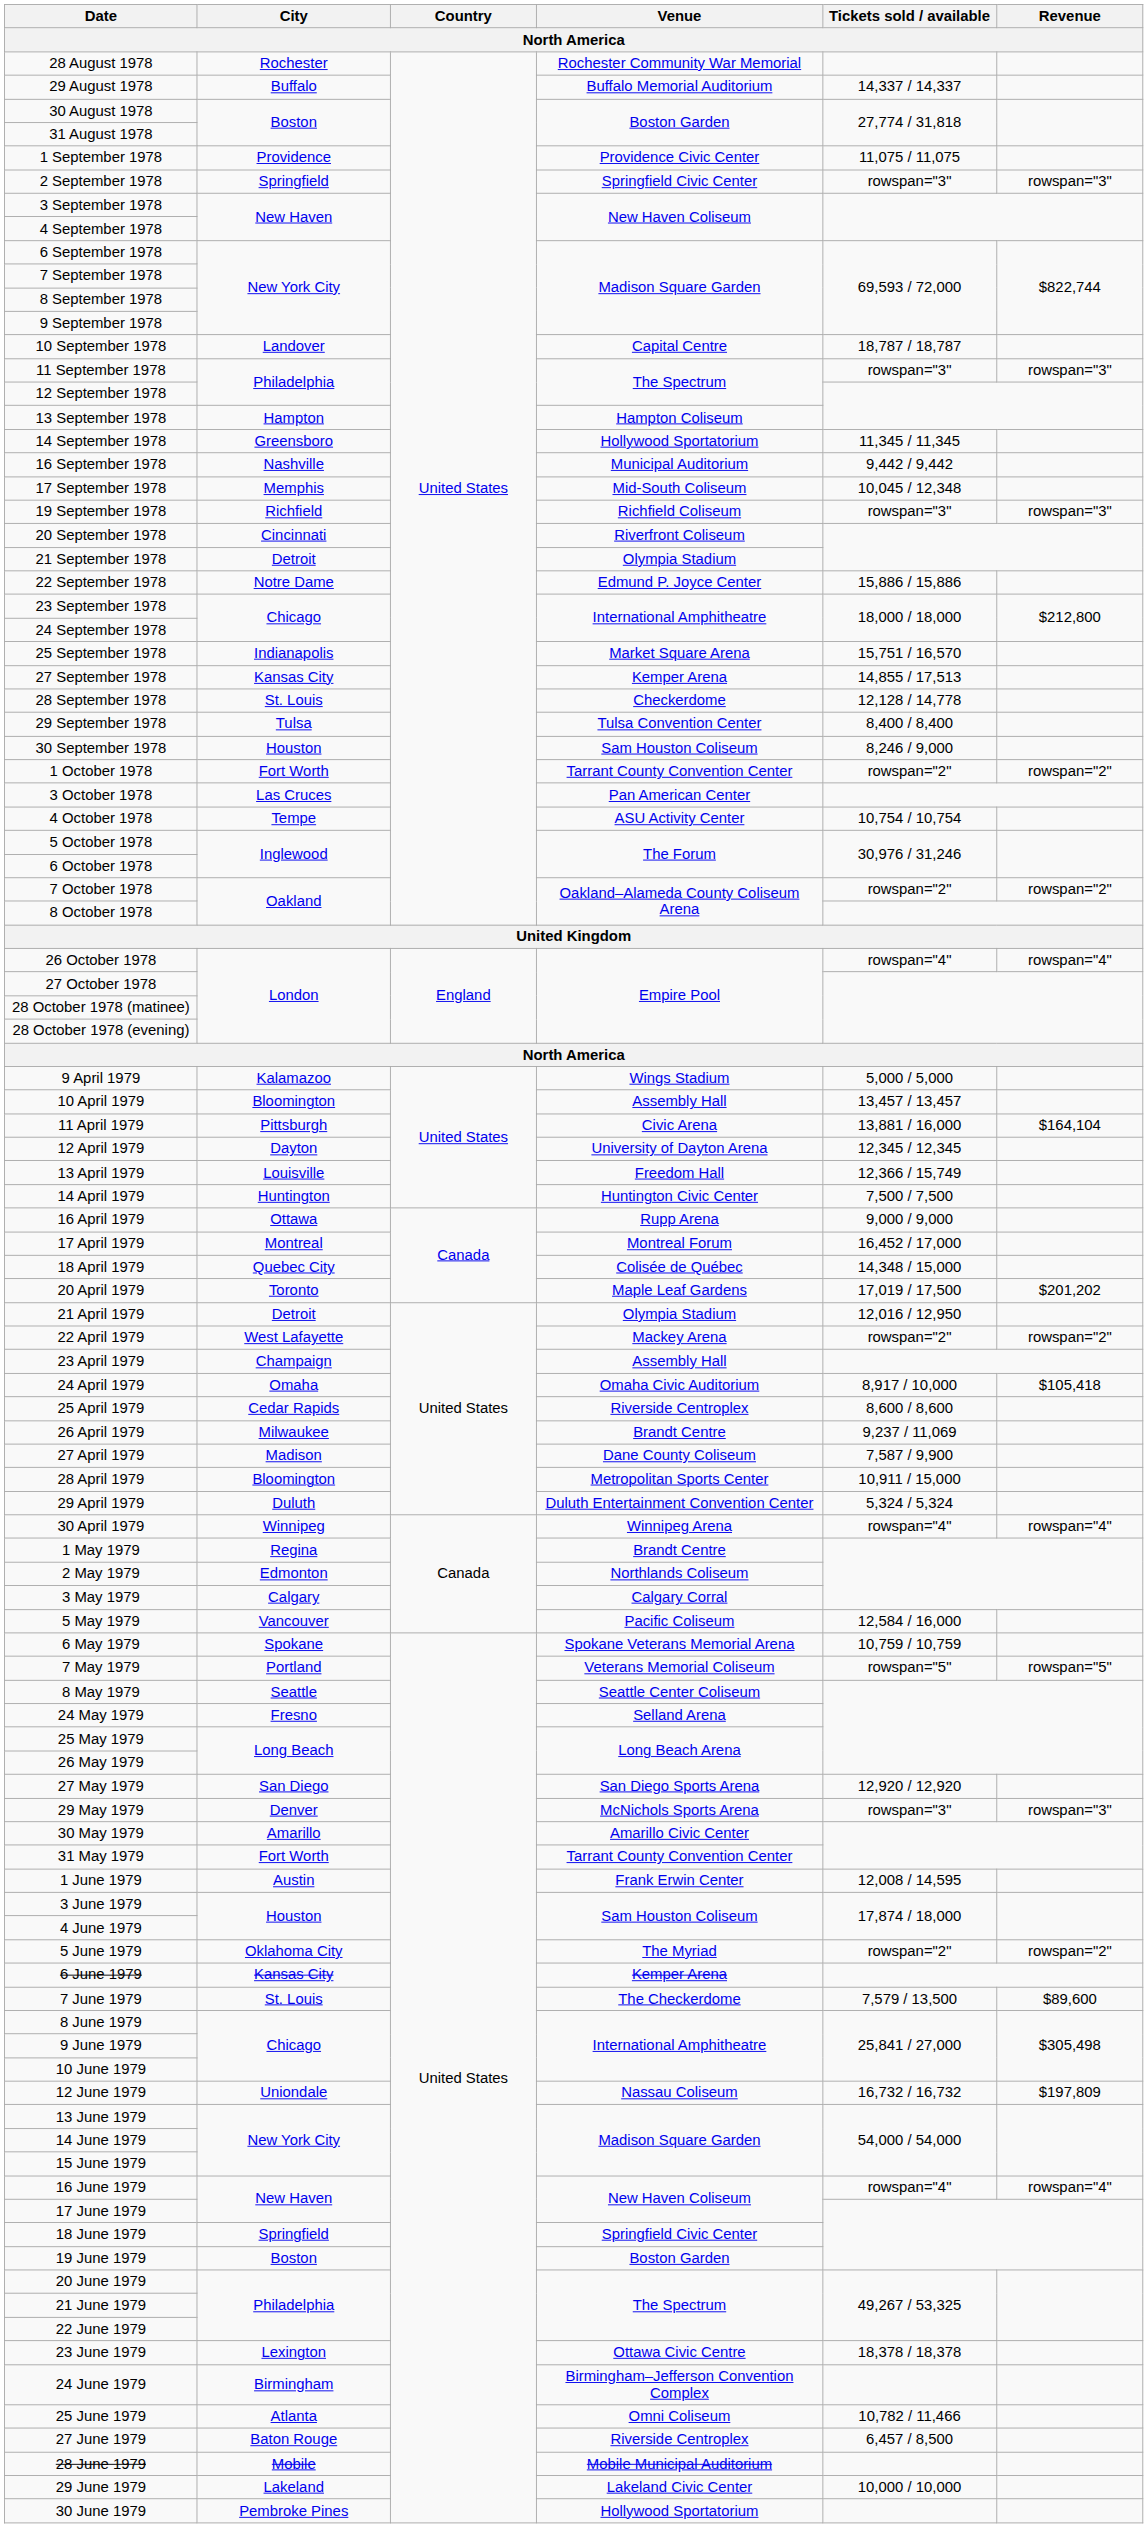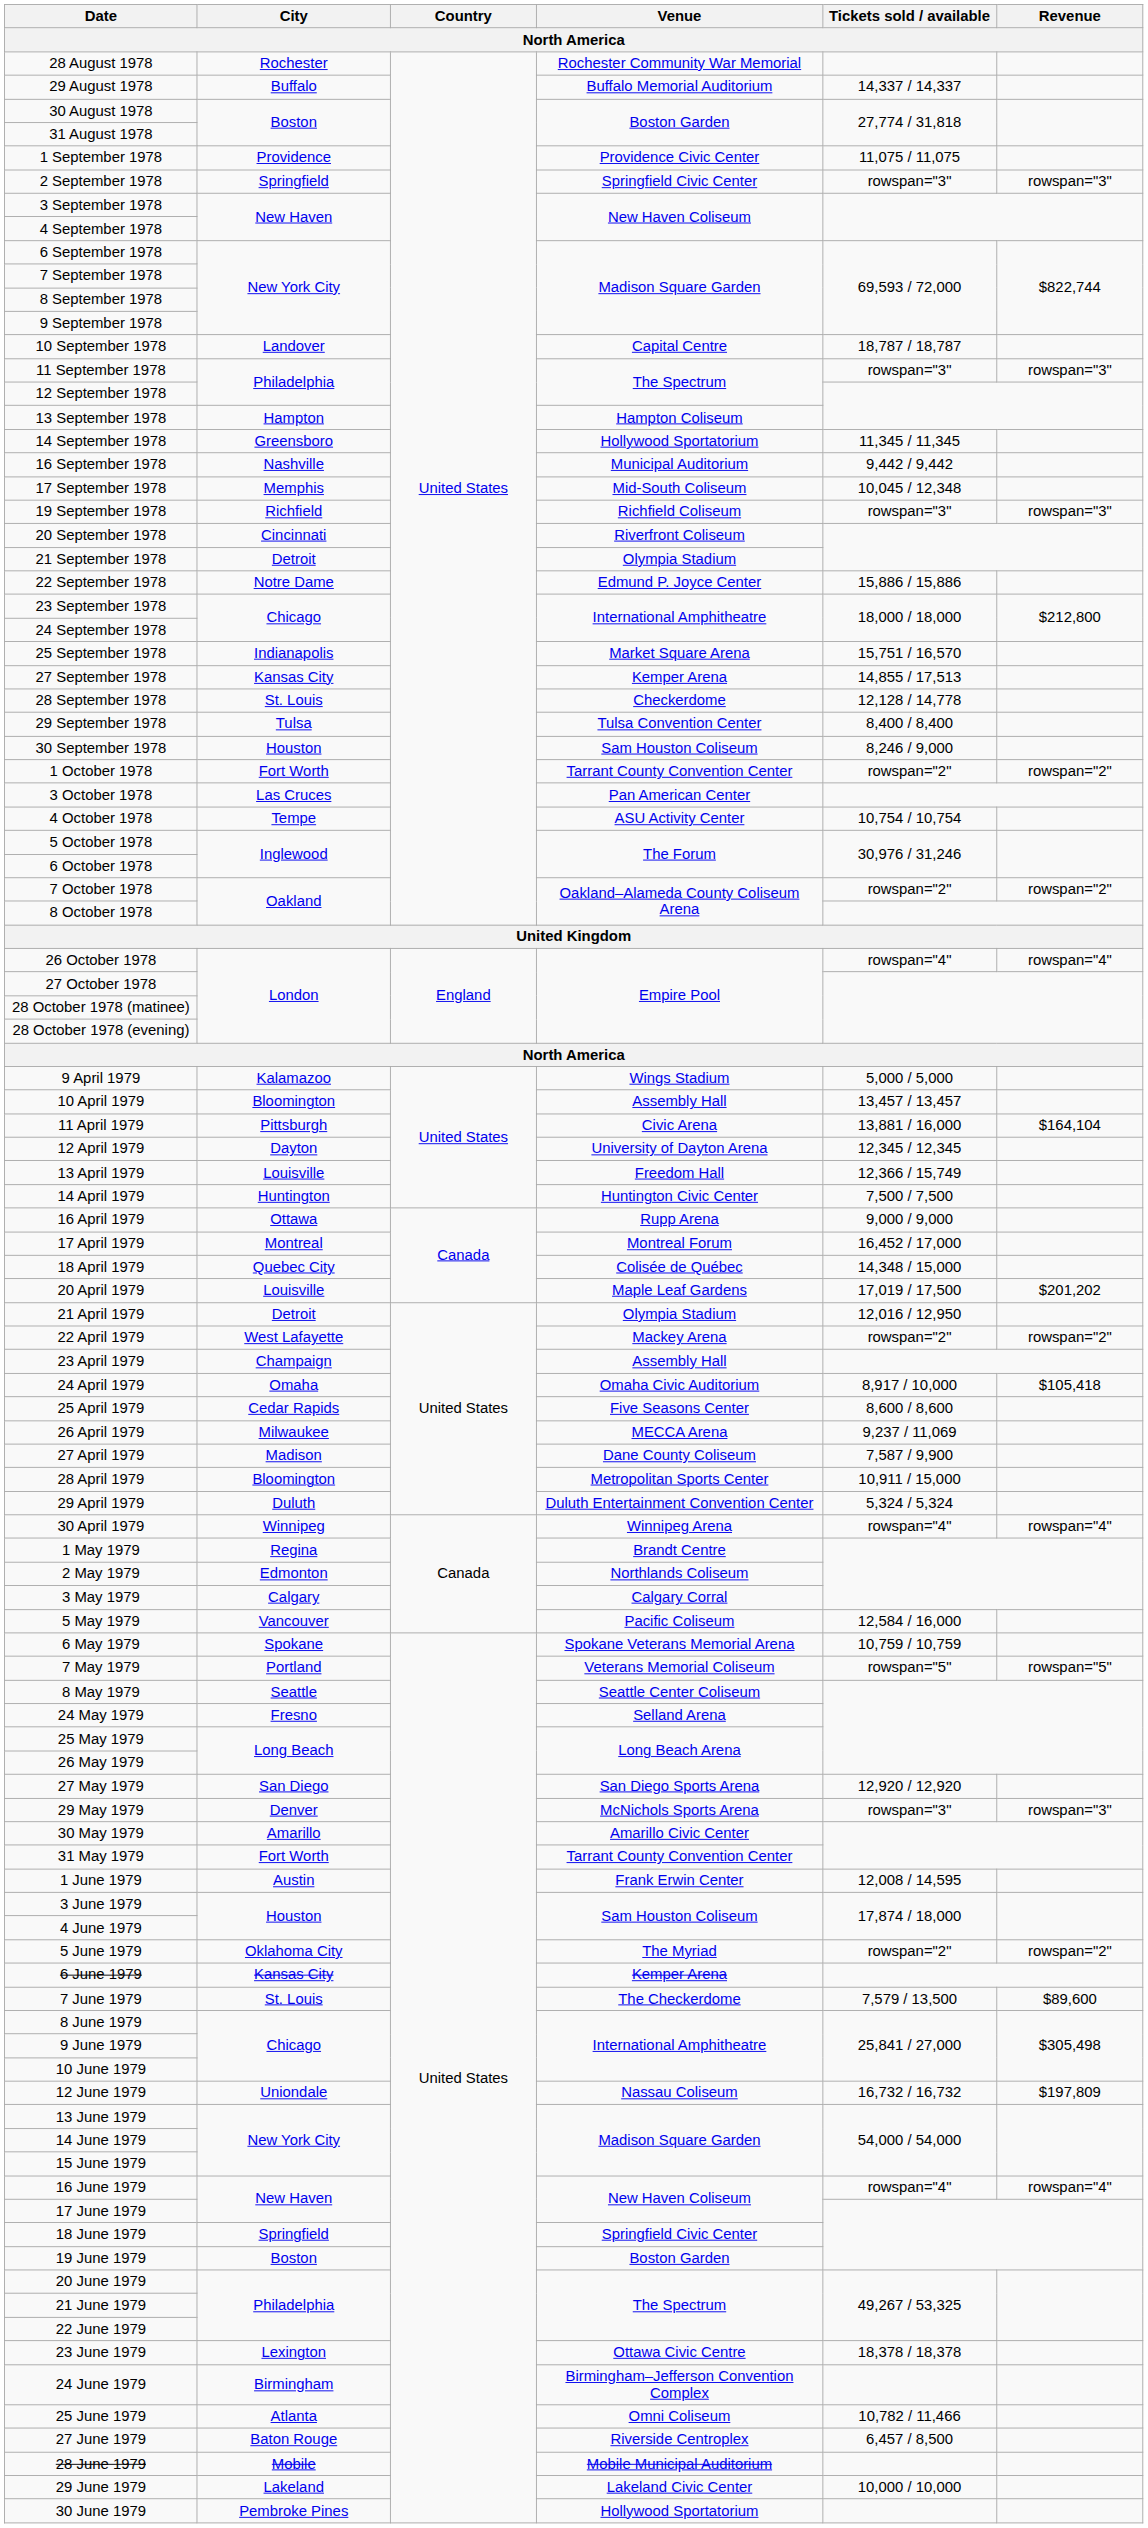(294, 1290) Toronto -> (294, 1290) Louisville
(679, 1408) Riverside Centroplex -> (679, 1408) Five Seasons Center
(679, 1432) Brandt Centre -> (679, 1432) MECCA Arena
